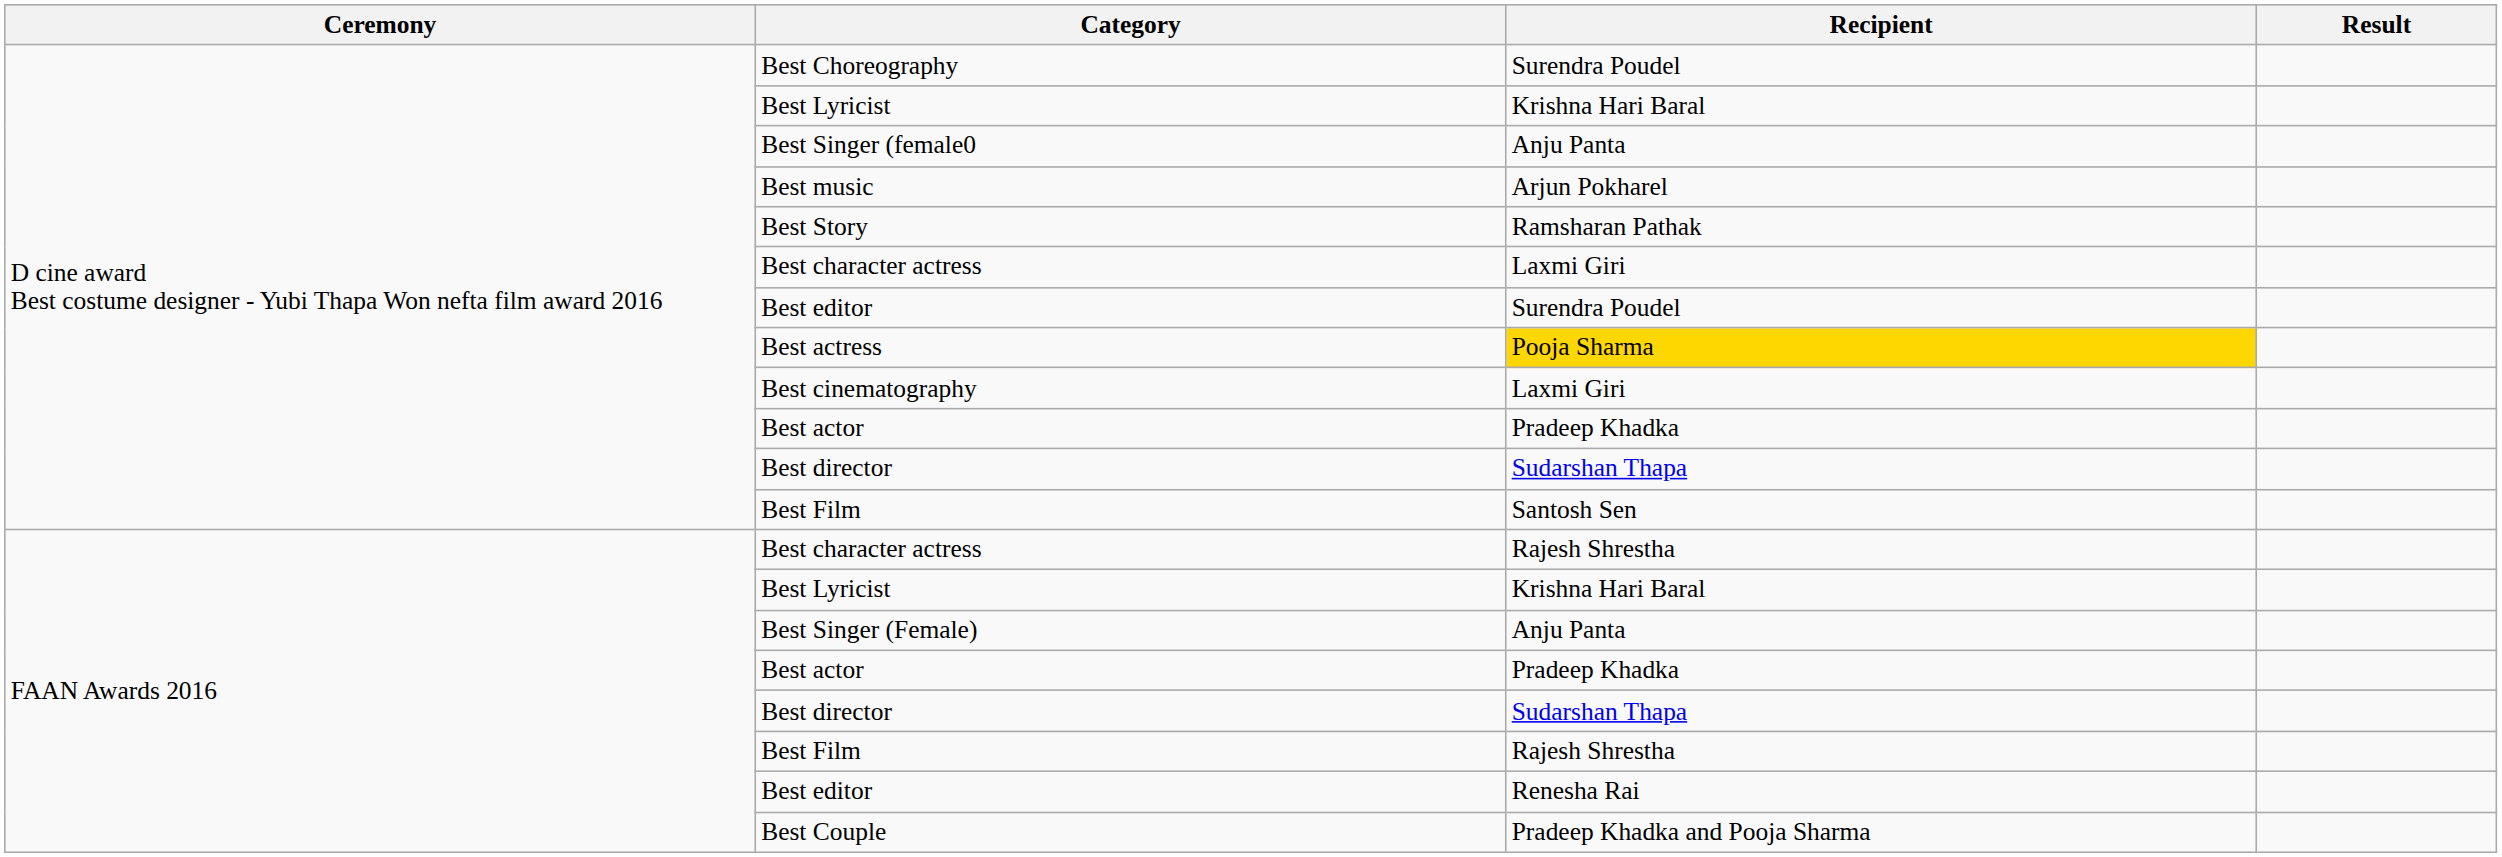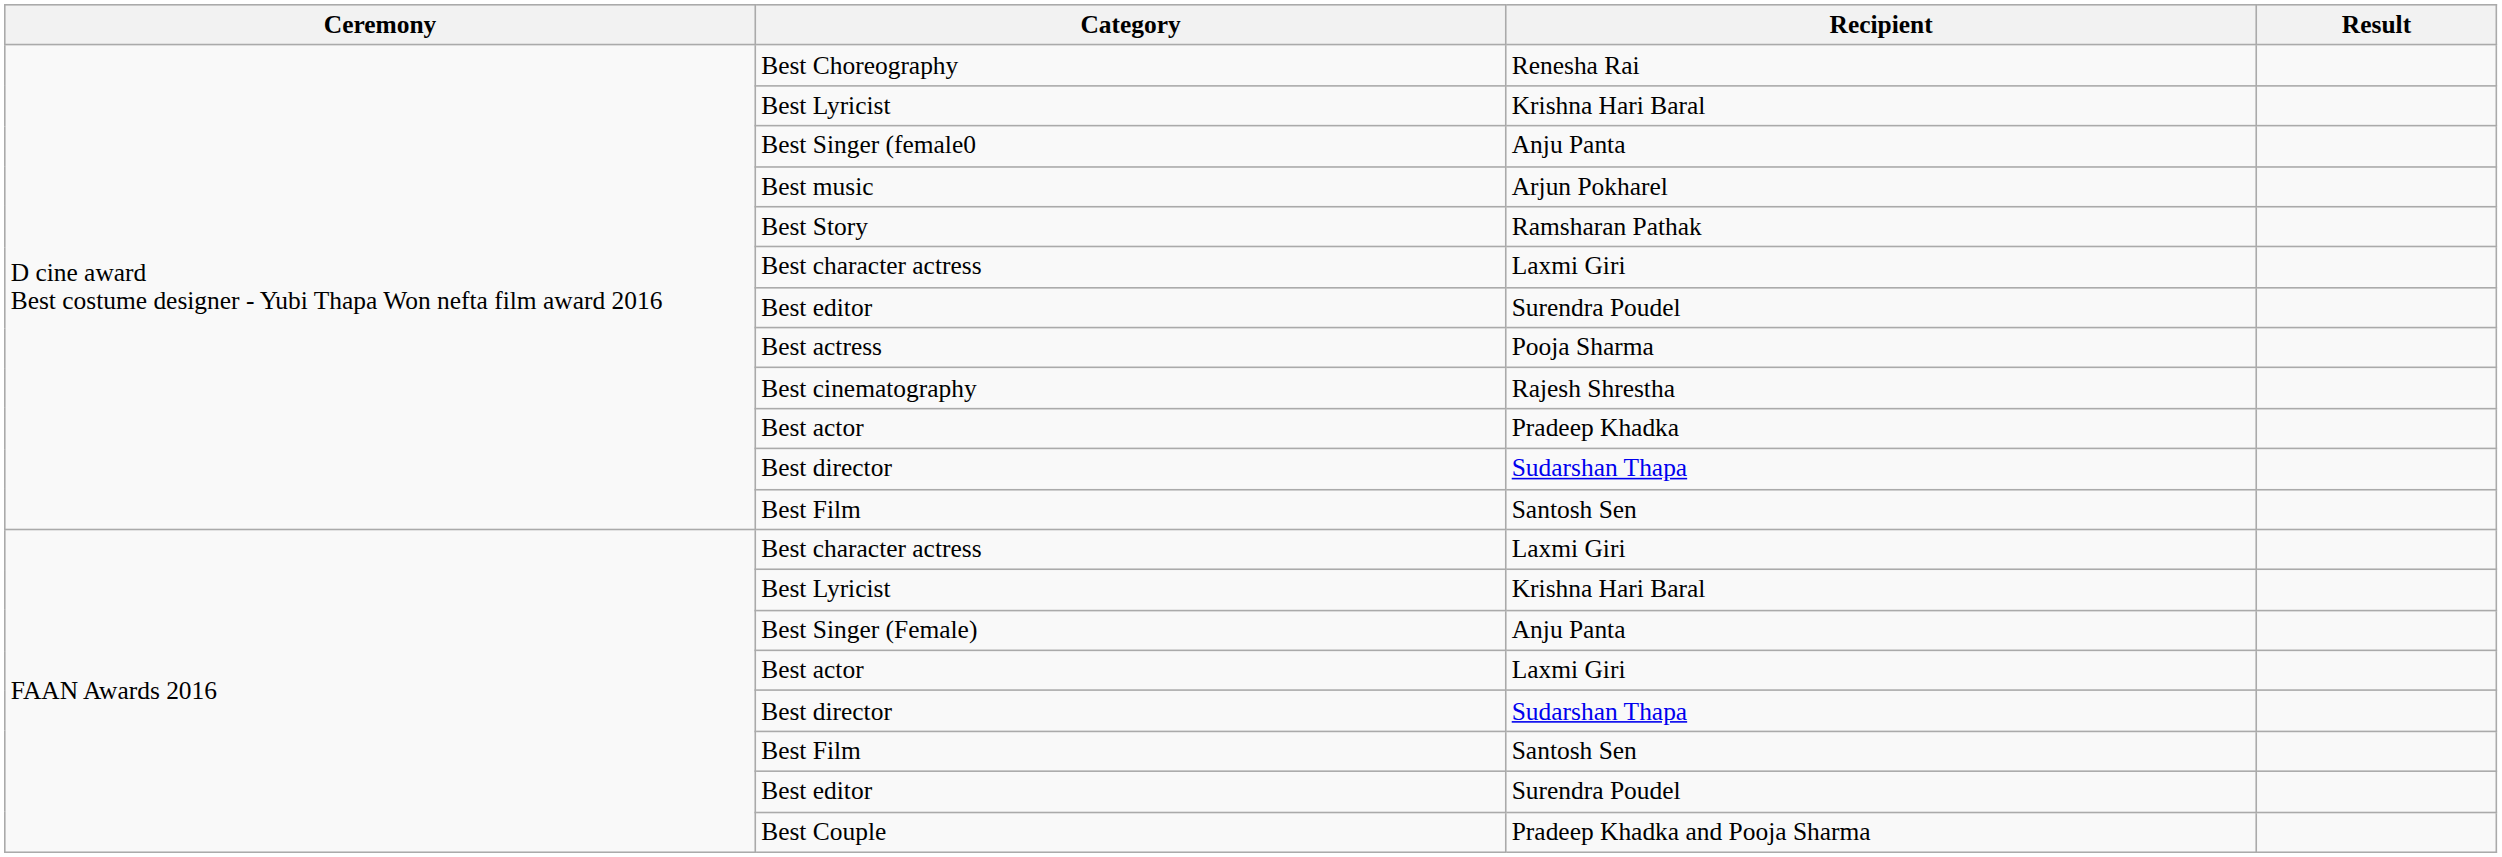(1596, 65) Surendra Poudel -> (1576, 65) Renesha Rai
(1583, 347) gold background -> (1583, 347) no background
(1569, 387) Laxmi Giri -> (1593, 387) Rajesh Shrestha
(1593, 549) Rajesh Shrestha -> (1569, 549) Laxmi Giri
(1595, 670) Pradeep Khadka -> (1569, 670) Laxmi Giri
(1593, 750) Rajesh Shrestha -> (1574, 750) Santosh Sen
(1576, 791) Renesha Rai -> (1596, 791) Surendra Poudel
